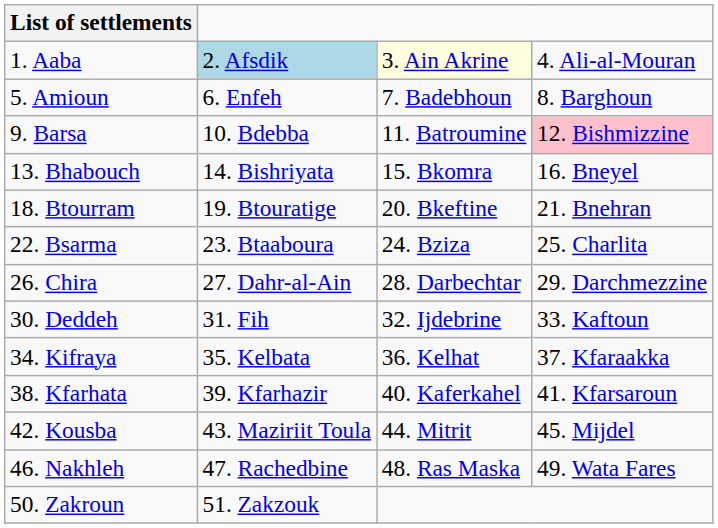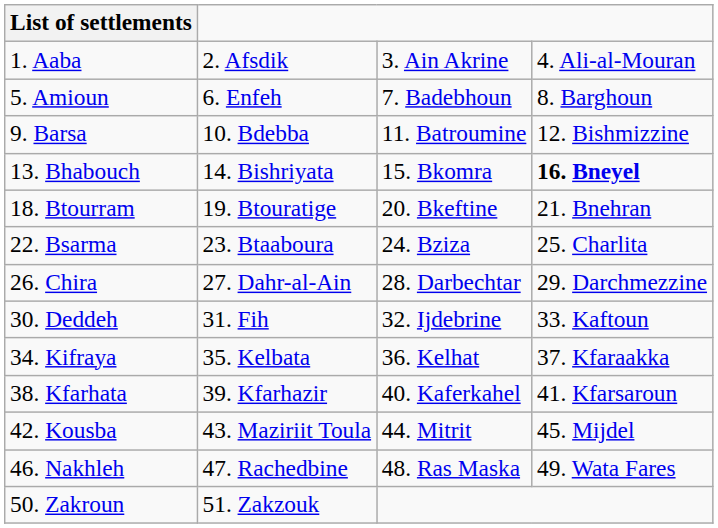(245, 60) lightblue background -> (245, 60) no background
(445, 60) lightyellow background -> (445, 60) no background
(613, 134) pink background -> (613, 134) no background
(588, 171) normal -> (588, 171) bold
